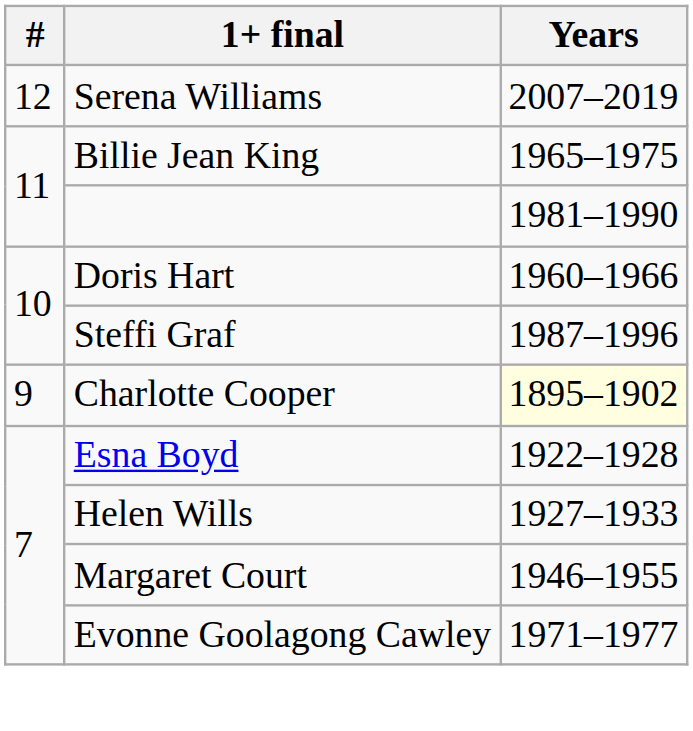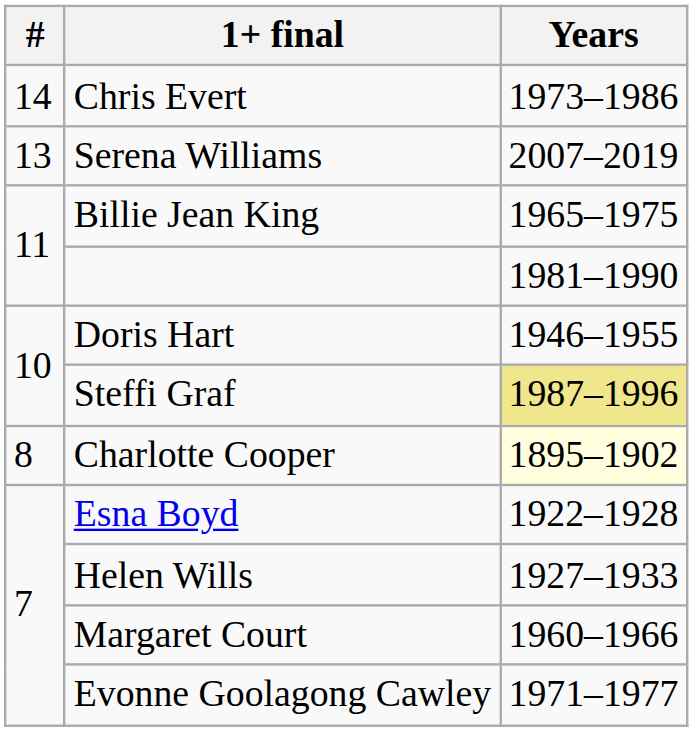+ row: (160, 95)
(33, 95) 12 -> (33, 154) 13
(594, 274) 1960–1966 -> (594, 334) 1946–1955
(594, 334) no background -> (594, 394) khaki background
(23, 394) 9 -> (23, 454) 8
(594, 574) 1946–1955 -> (594, 634) 1960–1966
